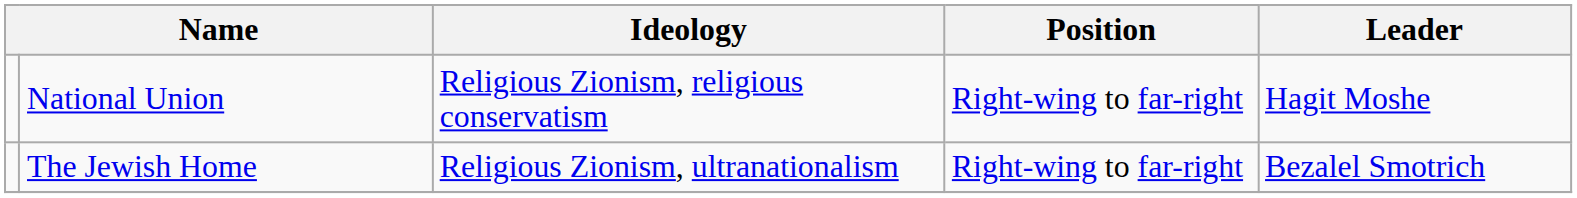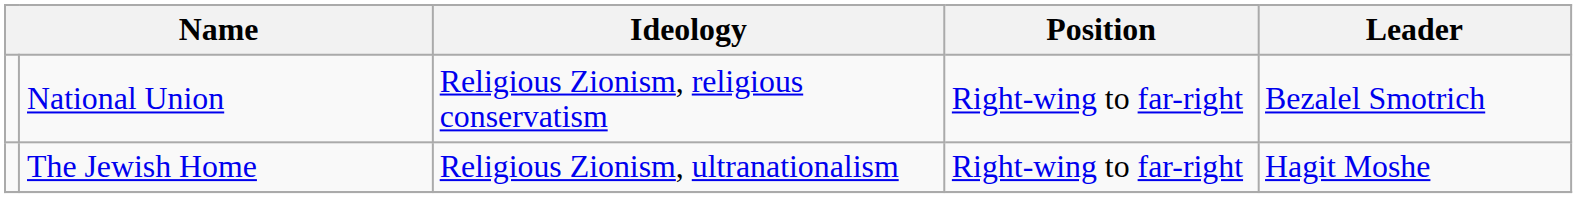(1348, 98) Hagit Moshe -> (1375, 98) Bezalel Smotrich
(1375, 166) Bezalel Smotrich -> (1348, 166) Hagit Moshe
